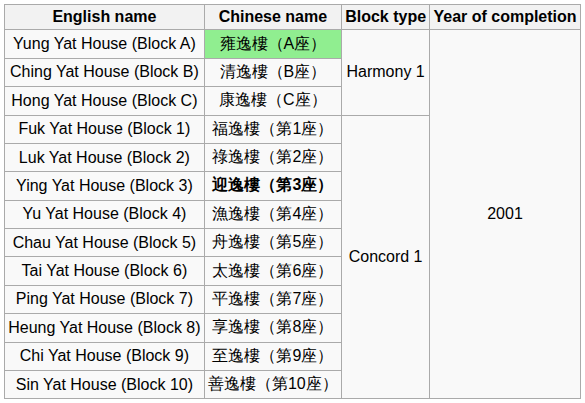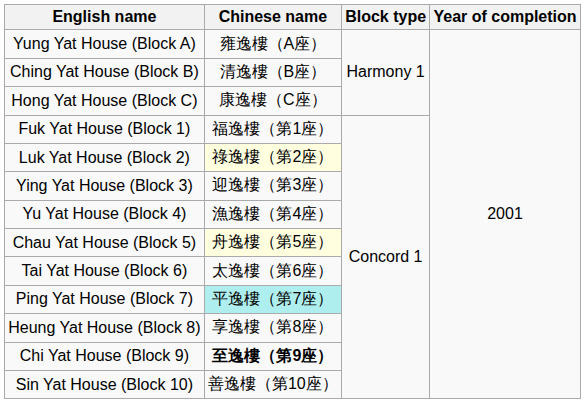(273, 43) lightgreen background -> (273, 43) no background
(273, 157) no background -> (273, 157) lightyellow background
(273, 185) bold -> (273, 185) normal
(273, 242) no background -> (273, 242) lightyellow background
(273, 298) no background -> (273, 298) paleturquoise background
(273, 355) normal -> (273, 355) bold
